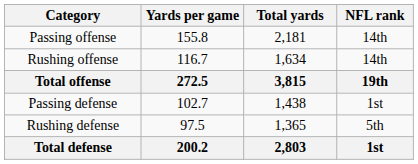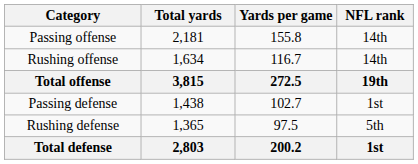columns swapped: (290, 15) <-> (192, 15)
